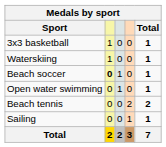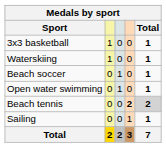(110, 73) bold -> (110, 73) normal
(130, 104) normal -> (130, 104) bold
(148, 104) no background -> (148, 104) lightgrey background
